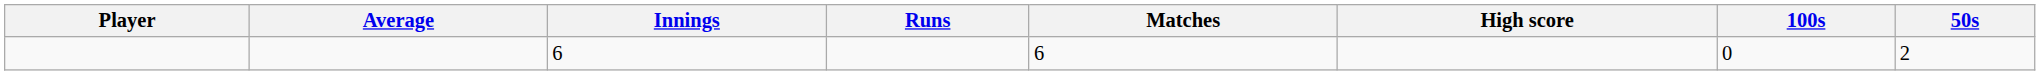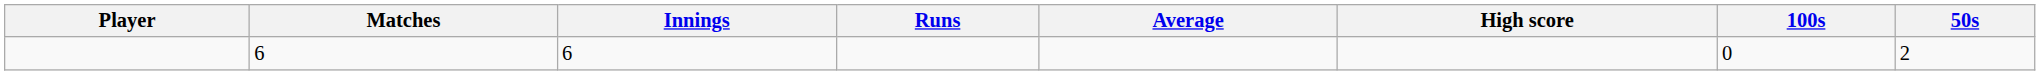columns swapped: (1183, 20) <-> (398, 20)
